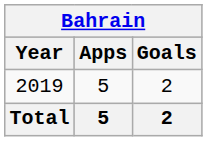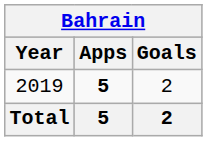(103, 86) normal -> (103, 86) bold
